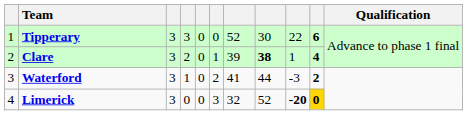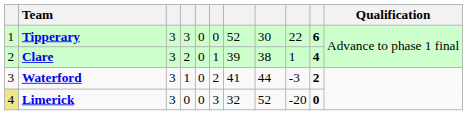(264, 57) bold -> (264, 57) normal
(11, 99) no background -> (11, 99) khaki background
(298, 99) bold -> (298, 99) normal
(316, 99) gold background -> (316, 99) no background
